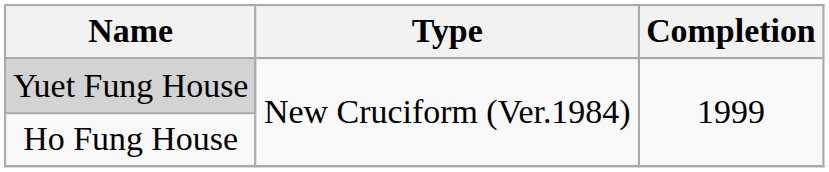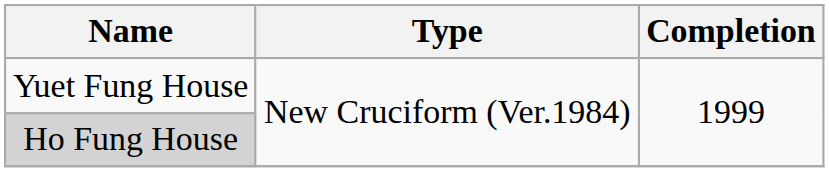(131, 85) lightgrey background -> (131, 85) no background
(131, 138) no background -> (131, 138) lightgrey background
